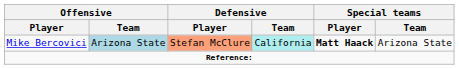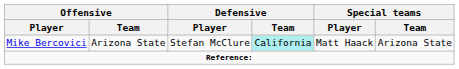(128, 43) lightblue background -> (128, 43) no background
(210, 43) lightsalmon background -> (210, 43) no background
(345, 43) bold -> (345, 43) normal
